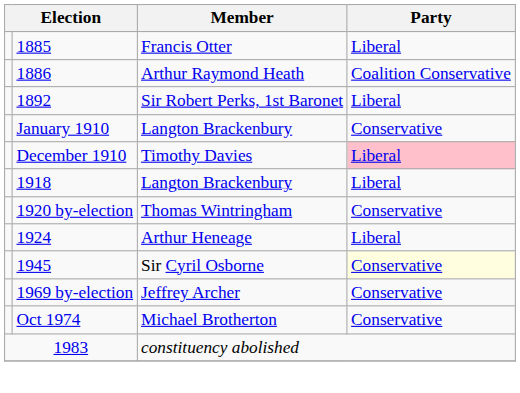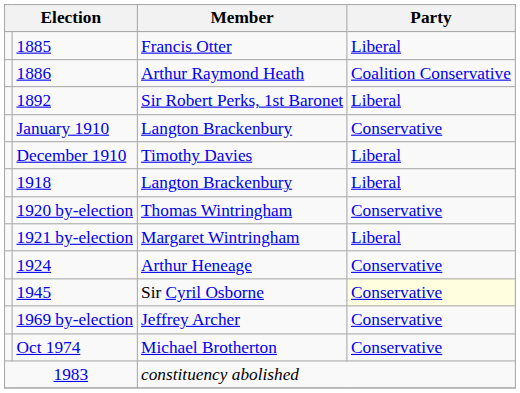(376, 155) pink background -> (376, 155) no background
+ row: (75, 237)
(376, 237) Liberal -> (397, 264) Conservative
